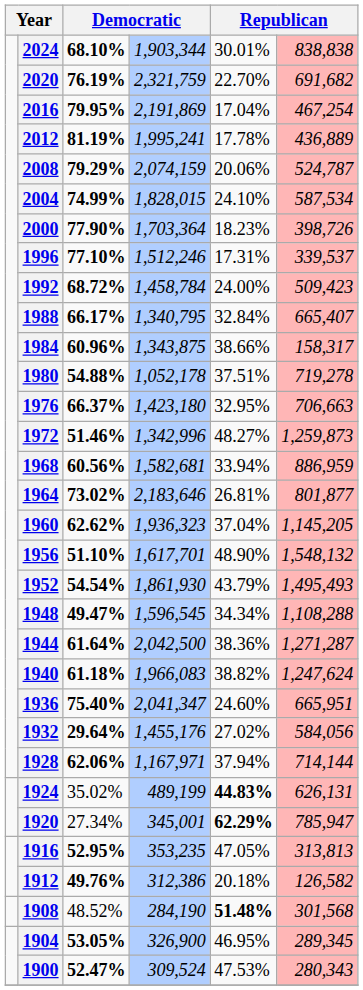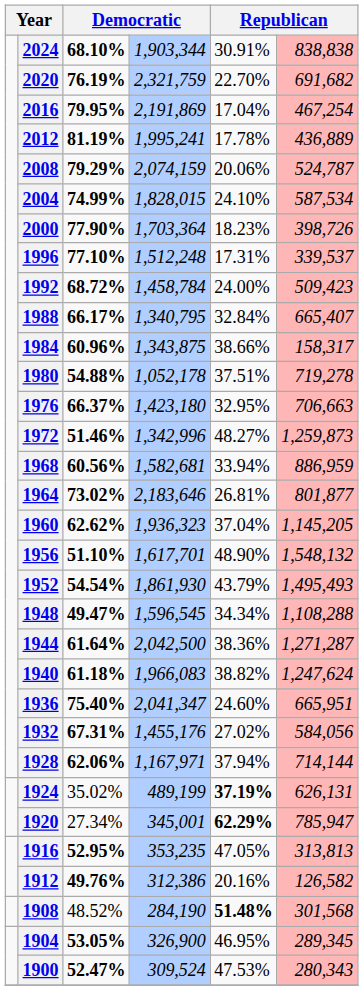(242, 50) 30.01% -> (242, 50) 30.91%
(170, 257) 1,512,246 -> (170, 257) 1,512,248
(96, 732) 29.64% -> (96, 732) 67.31%
(244, 792) 44.83% -> (244, 792) 37.19%
(242, 881) 20.18% -> (242, 881) 20.16%
